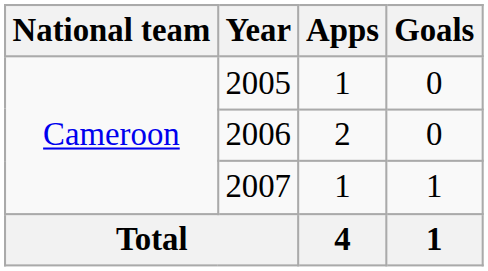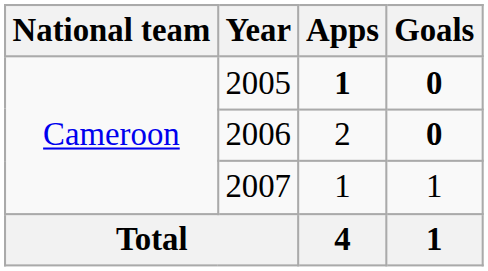(343, 82) normal -> (343, 82) bold
(434, 82) normal -> (434, 82) bold
(434, 134) normal -> (434, 134) bold
